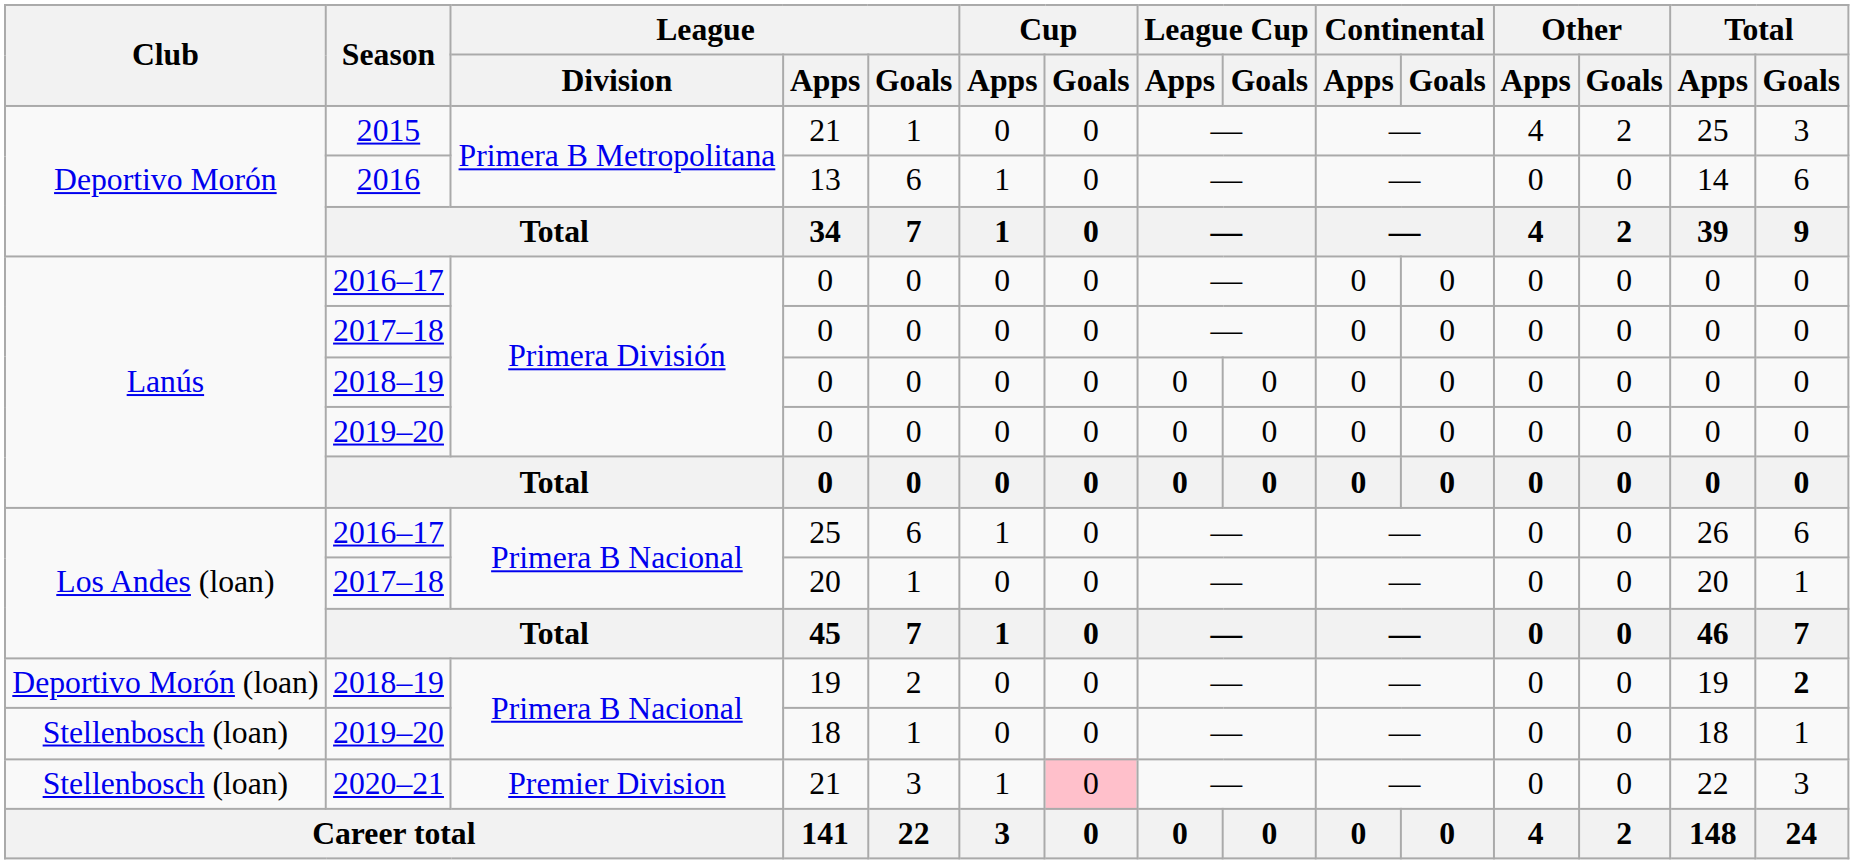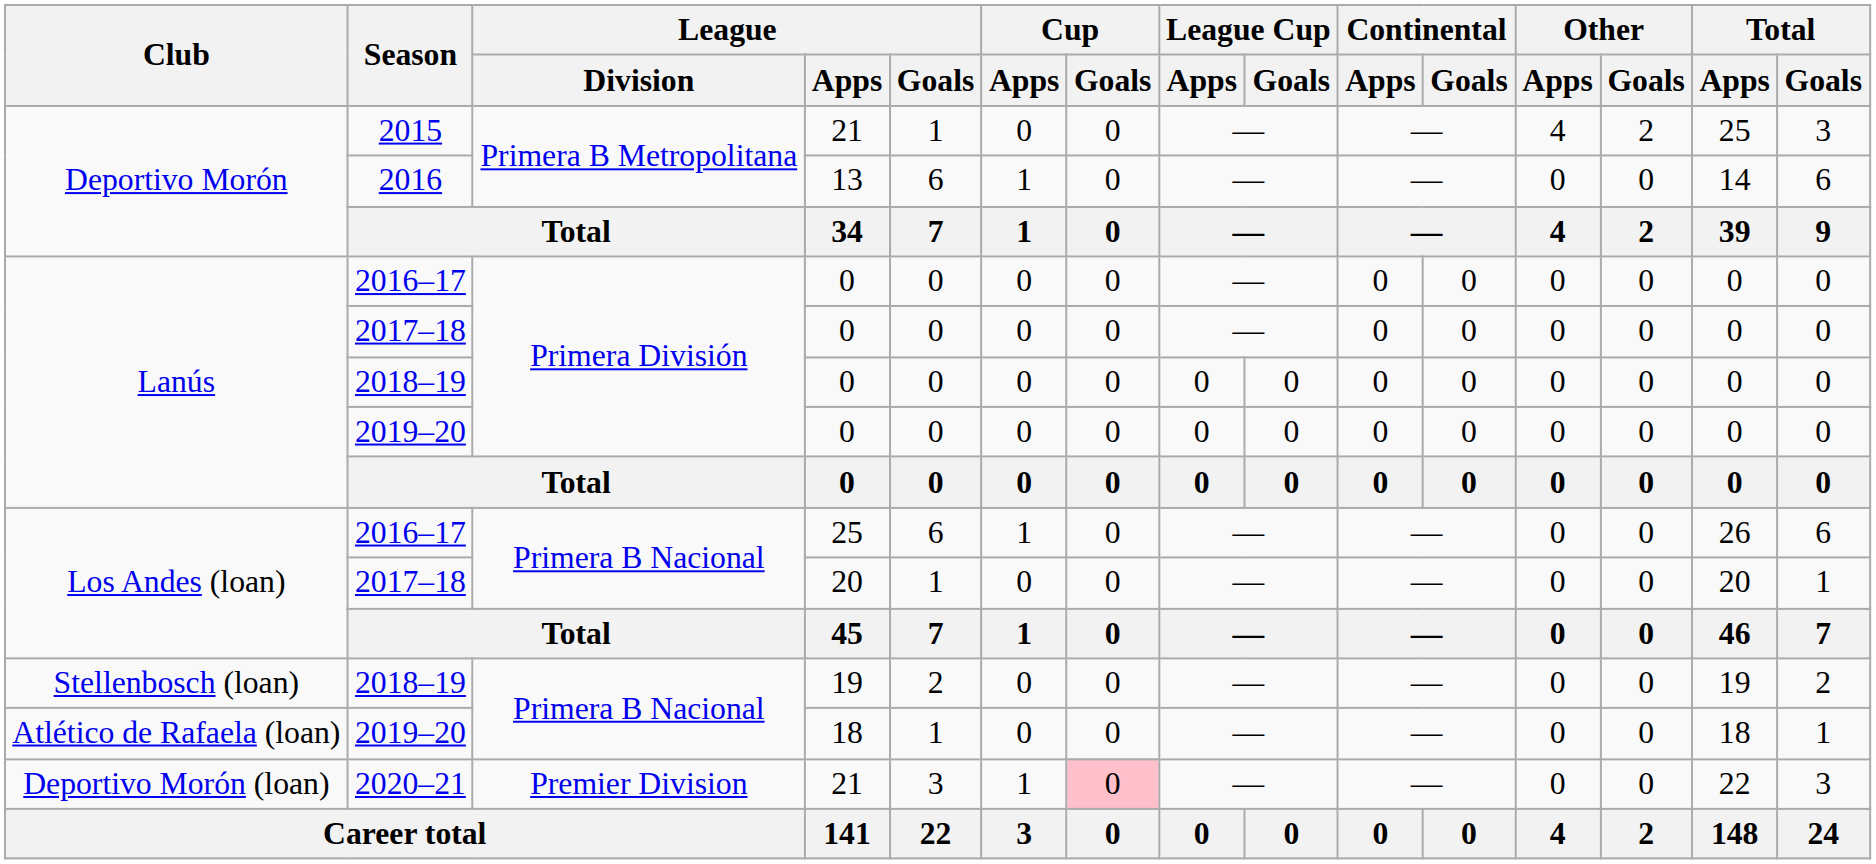(165, 682) Deportivo Morón (loan) -> (176, 682) Stellenbosch (loan)
(1801, 682) bold -> (1823, 682) normal
(165, 733) Stellenbosch (loan) -> (176, 733) Atlético de Rafaela (loan)
(165, 783) Stellenbosch (loan) -> (176, 783) Deportivo Morón (loan)
